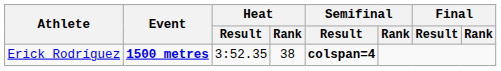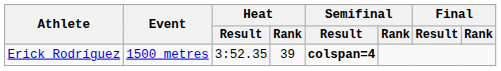(167, 54) bold -> (167, 54) normal
(288, 54) 38 -> (288, 54) 39
